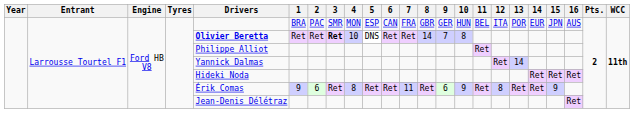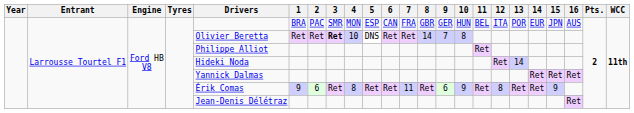(232, 37) bold -> (232, 37) normal
(229, 63) Yannick Dalmas -> (222, 63) Hideki Noda
(222, 76) Hideki Noda -> (229, 76) Yannick Dalmas
